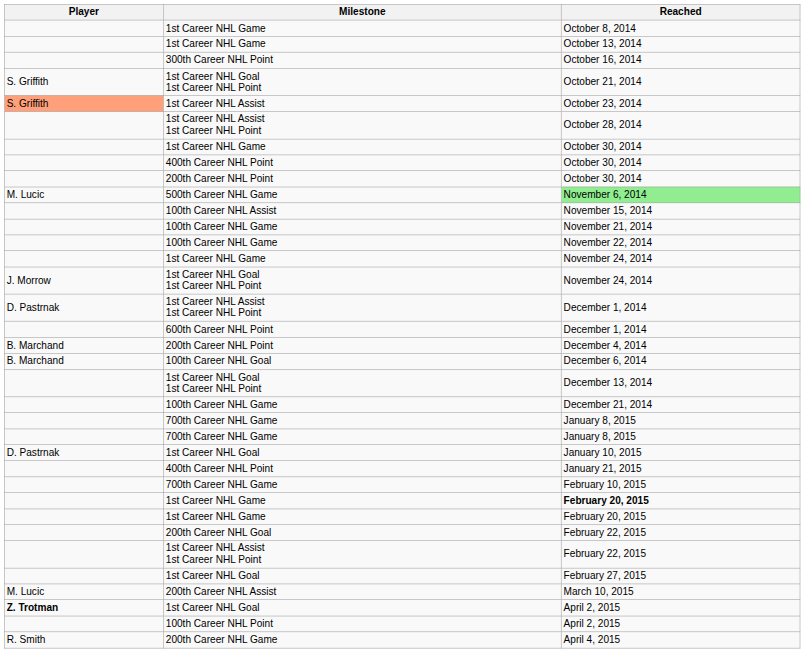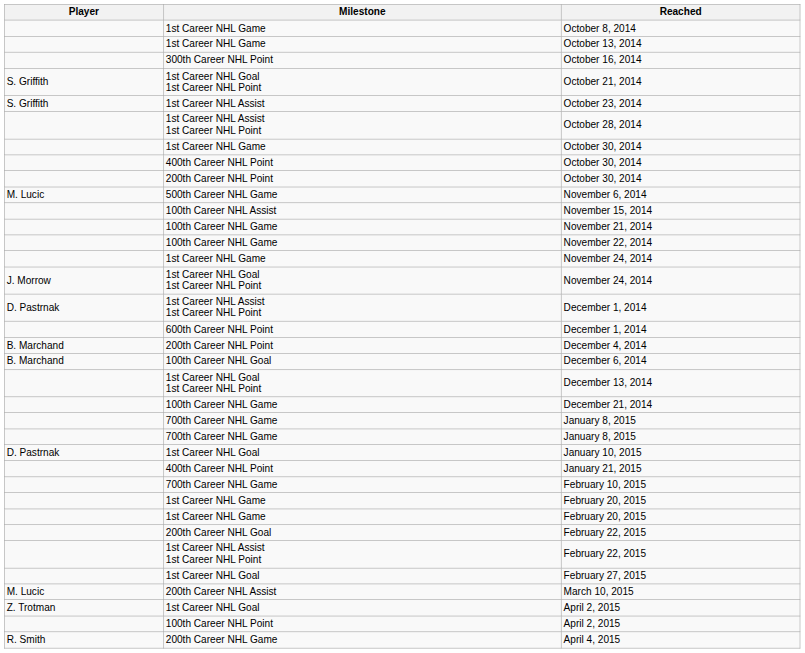(28, 103) lightsalmon background -> (28, 103) no background
(605, 195) lightgreen background -> (605, 195) no background
(606, 500) bold -> (605, 500) normal
(32, 608) bold -> (31, 608) normal
